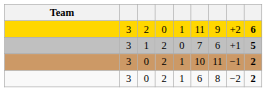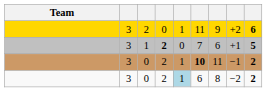(164, 45) normal -> (164, 45) bold
(200, 62) normal -> (200, 62) bold
(182, 78) no background -> (182, 78) lightblue background
